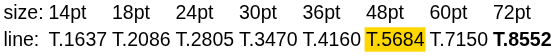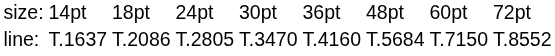(395, 39) gold background -> (395, 39) no background
(522, 39) bold -> (522, 39) normal
